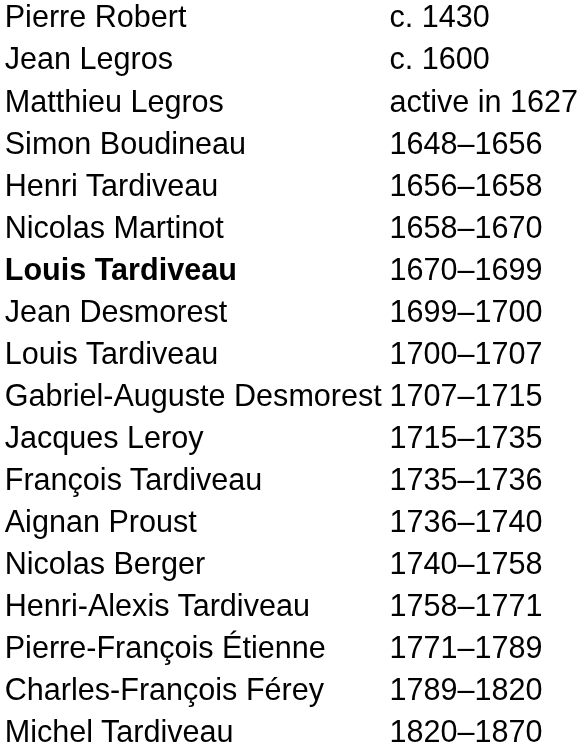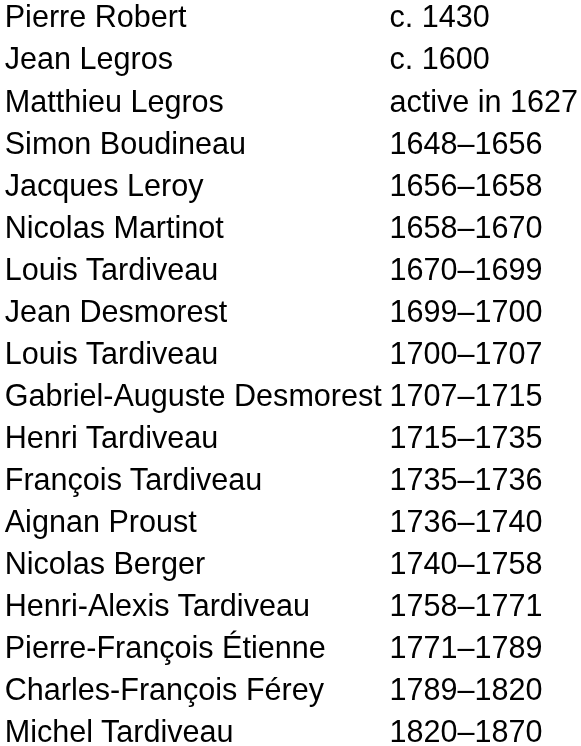(111, 185) Henri Tardiveau -> (104, 185) Jacques Leroy
(121, 269) bold -> (111, 269) normal
(104, 437) Jacques Leroy -> (111, 437) Henri Tardiveau
